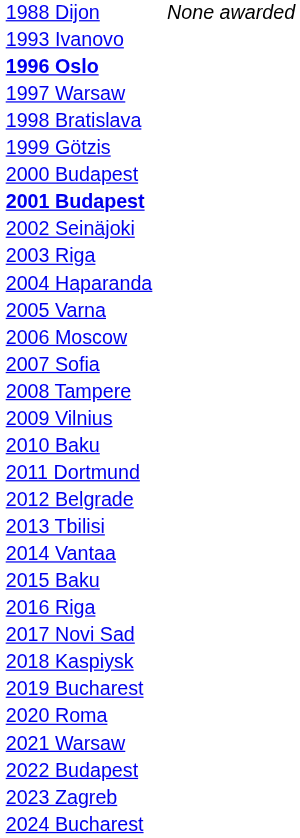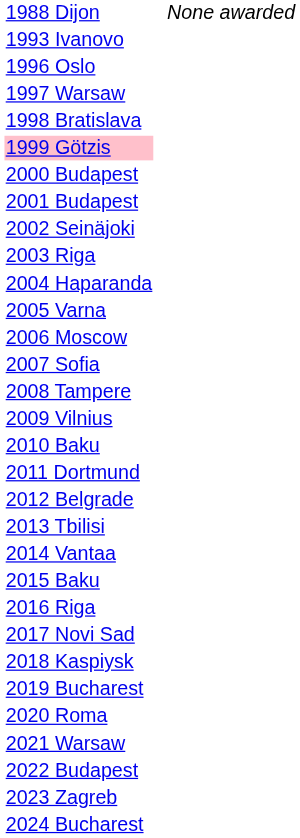(52, 66) bold -> (51, 66) normal
(58, 147) no background -> (58, 147) pink background
(75, 202) bold -> (72, 202) normal
